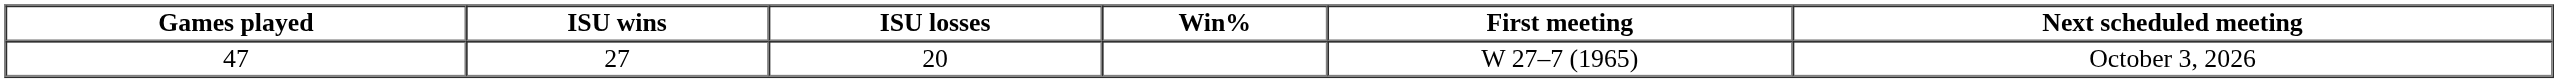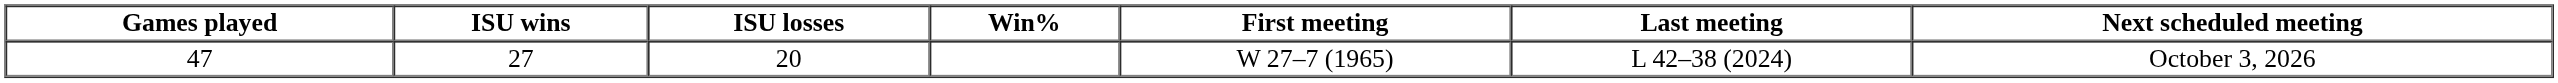+ column: (1712, 23)
